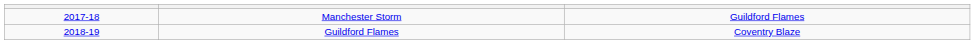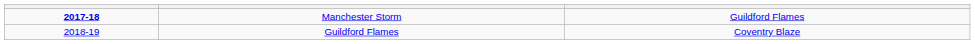(82, 16) normal -> (82, 16) bold
